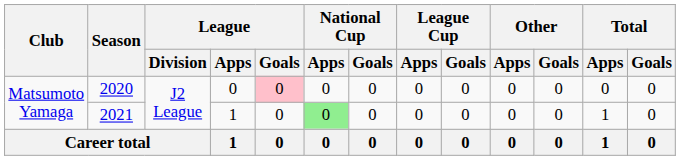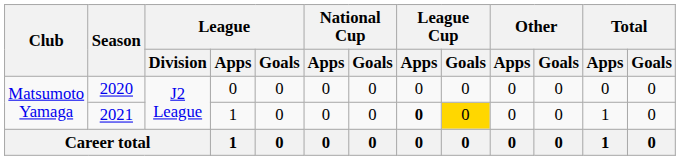(279, 89) pink background -> (279, 89) no background
(326, 115) lightgreen background -> (326, 115) no background
(419, 115) normal -> (419, 115) bold
(466, 115) no background -> (466, 115) gold background
